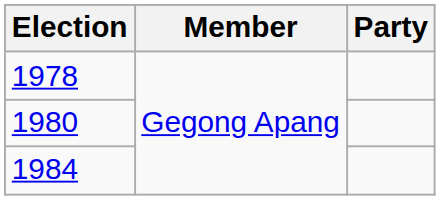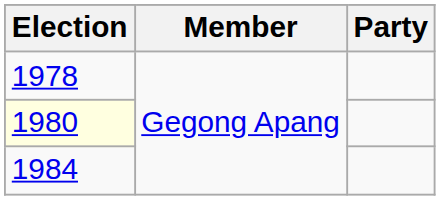(45, 122) no background -> (45, 122) lightyellow background
